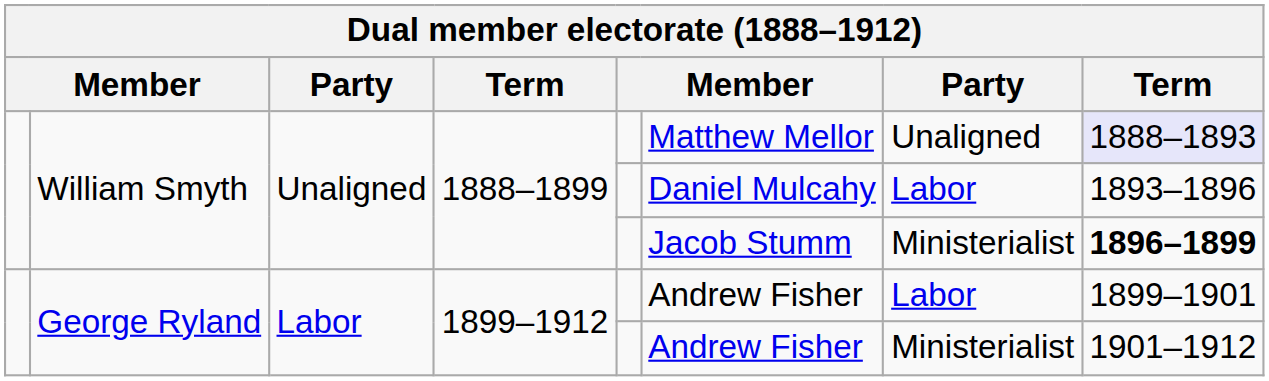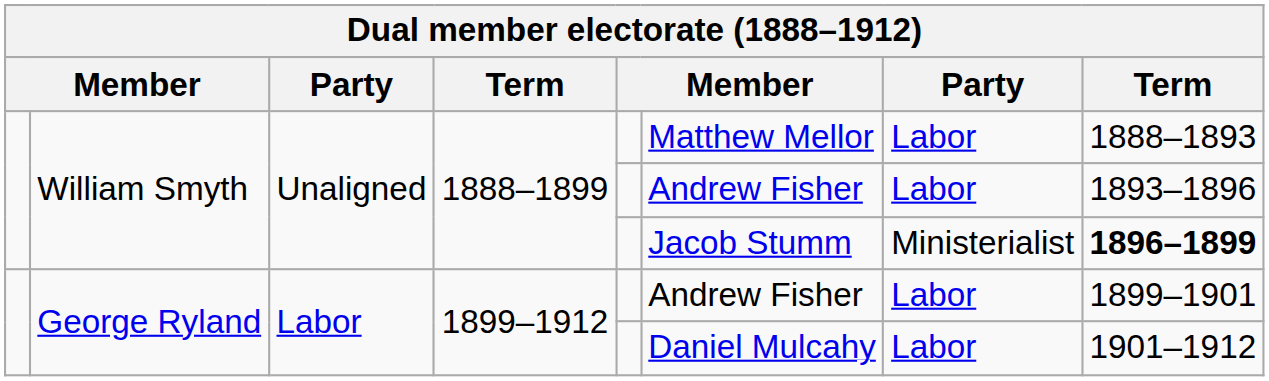(966, 136) Unaligned -> (934, 136) Labor
(1173, 136) lavender background -> (1173, 136) no background
(762, 189) Daniel Mulcahy -> (756, 189) Andrew Fisher
(756, 347) Andrew Fisher -> (762, 347) Daniel Mulcahy
(983, 347) Ministerialist -> (934, 347) Labor
